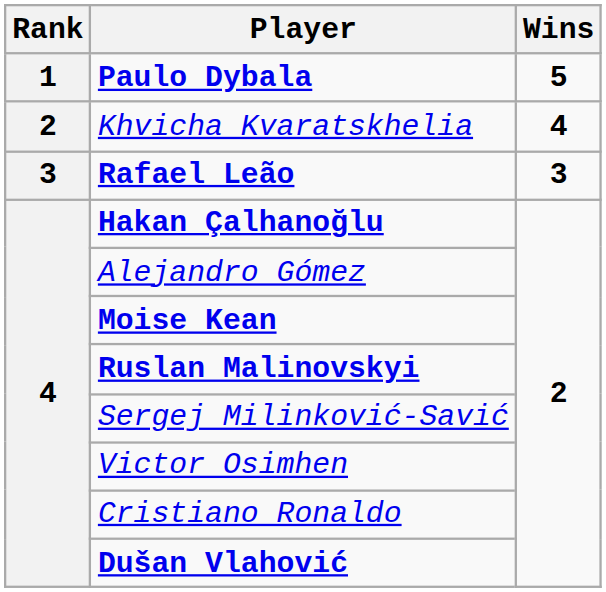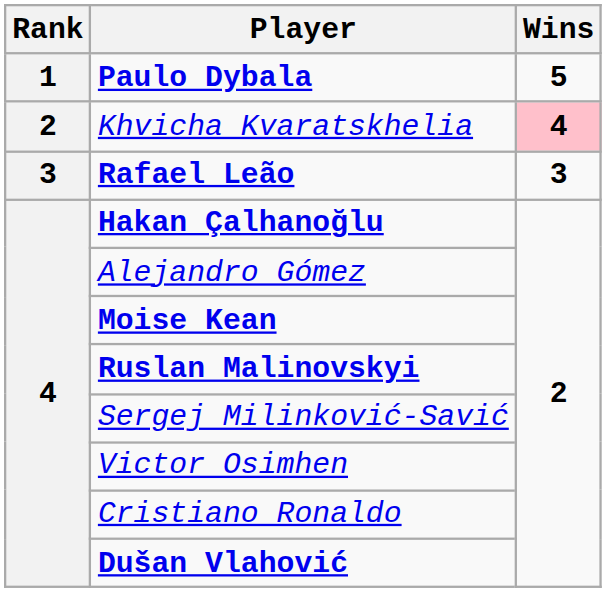(559, 126) no background -> (559, 126) pink background
